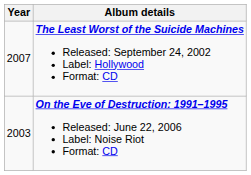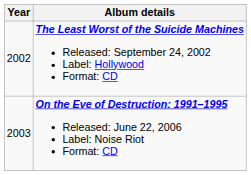(19, 58) 2007 -> (19, 58) 2002
